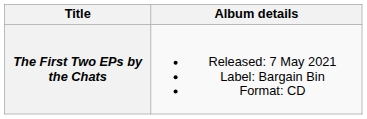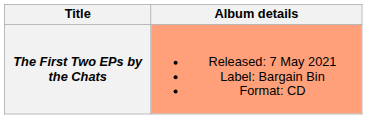(256, 76) no background -> (256, 76) lightsalmon background
